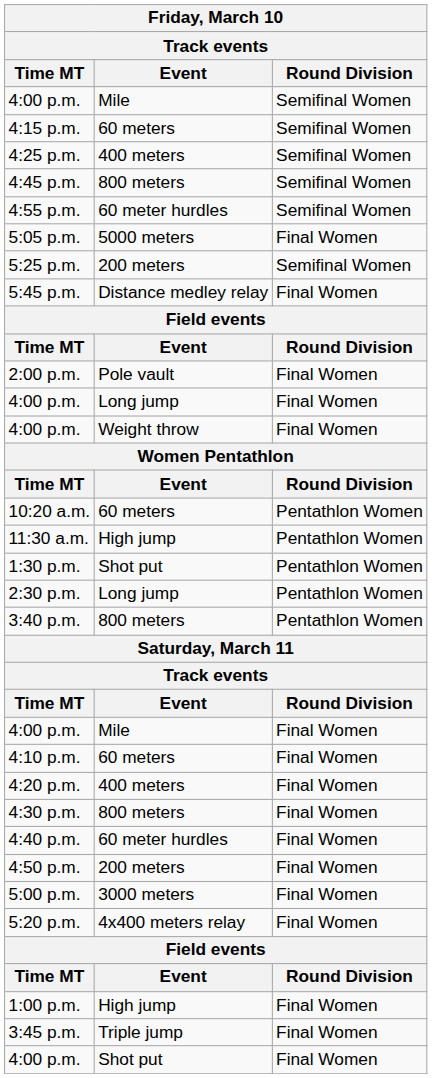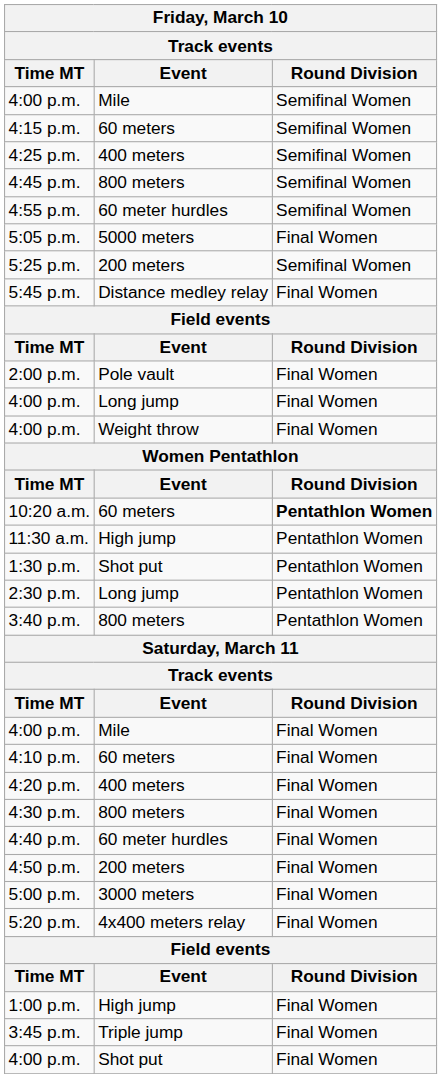(349, 511) normal -> (354, 511) bold
